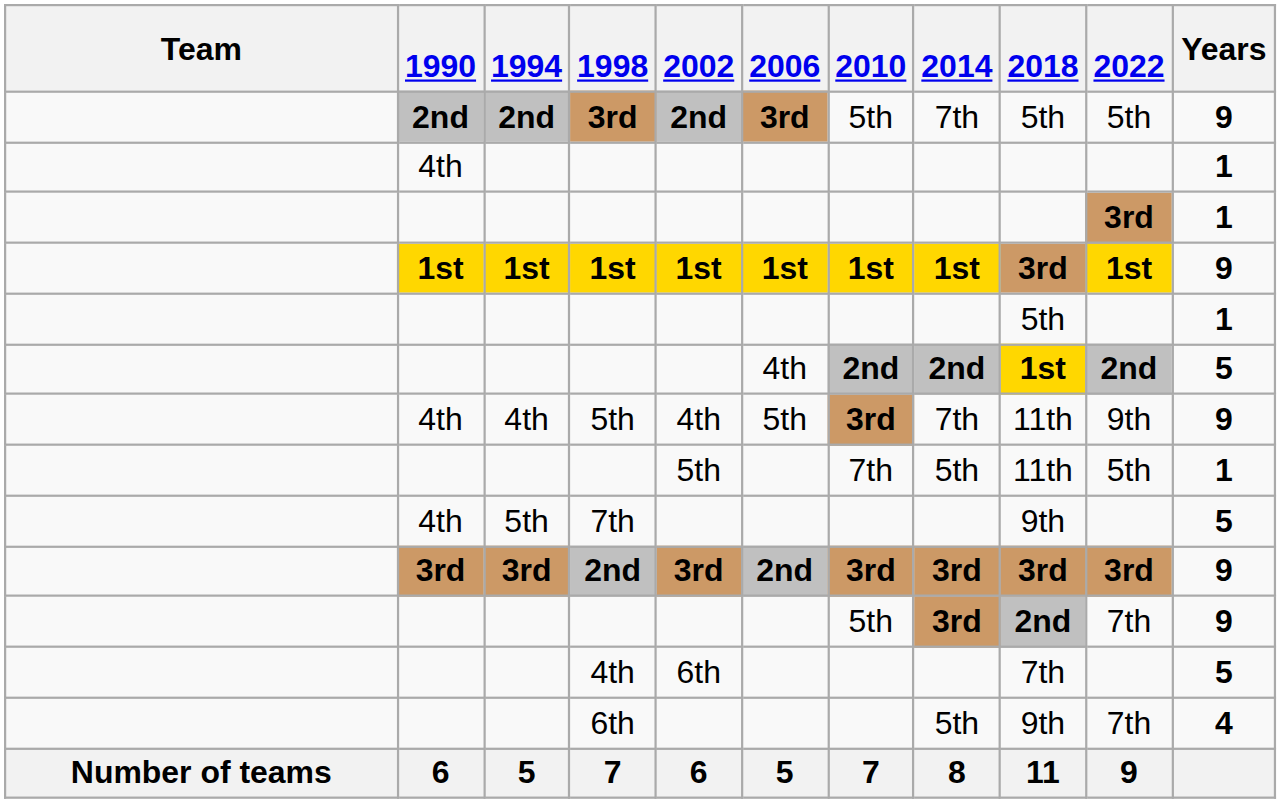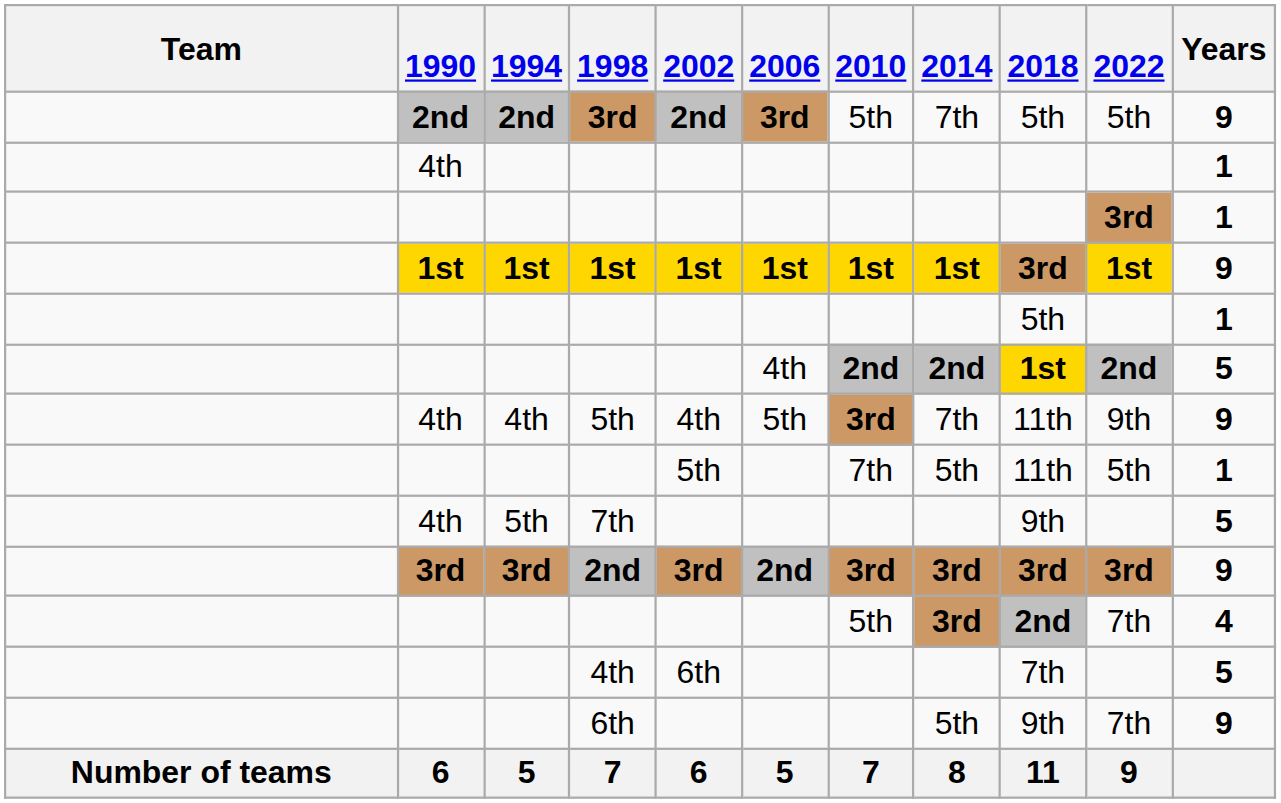(1224, 622) 9 -> (1224, 622) 4
(1224, 723) 4 -> (1224, 723) 9
